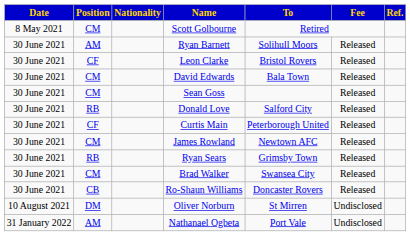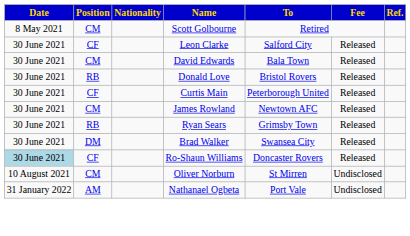- row: (204, 45)
(288, 61) Bristol Rovers -> (288, 45) Salford City
- row: (204, 93)
(288, 109) Salford City -> (288, 77) Bristol Rovers
(93, 174) CM -> (93, 142) DM
(39, 190) no background -> (39, 158) lightblue background
(93, 190) CB -> (93, 158) CF
(93, 206) DM -> (93, 174) CM
